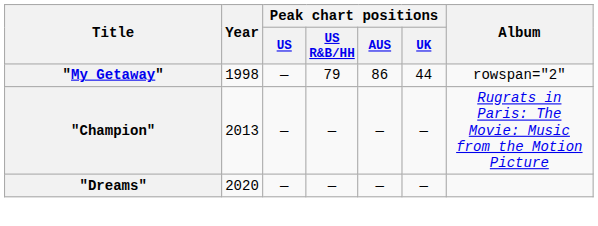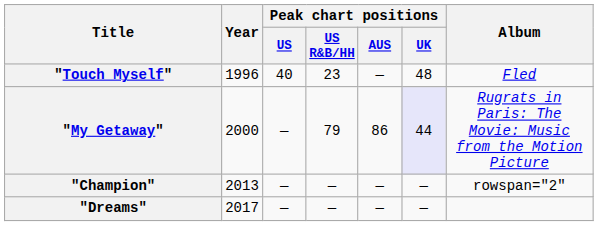+ row: (113, 75)
(242, 75) 1998 -> (242, 130) 2000
(424, 75) no background -> (424, 130) lavender background
(519, 75) rowspan="2" -> (519, 130) Rugrats in Paris: The Movie: Music from the Motion Picture
(519, 130) Rugrats in Paris: The Movie: Music from the Motion Picture -> (519, 186) rowspan="2"
(242, 186) 2020 -> (242, 209) 2017
